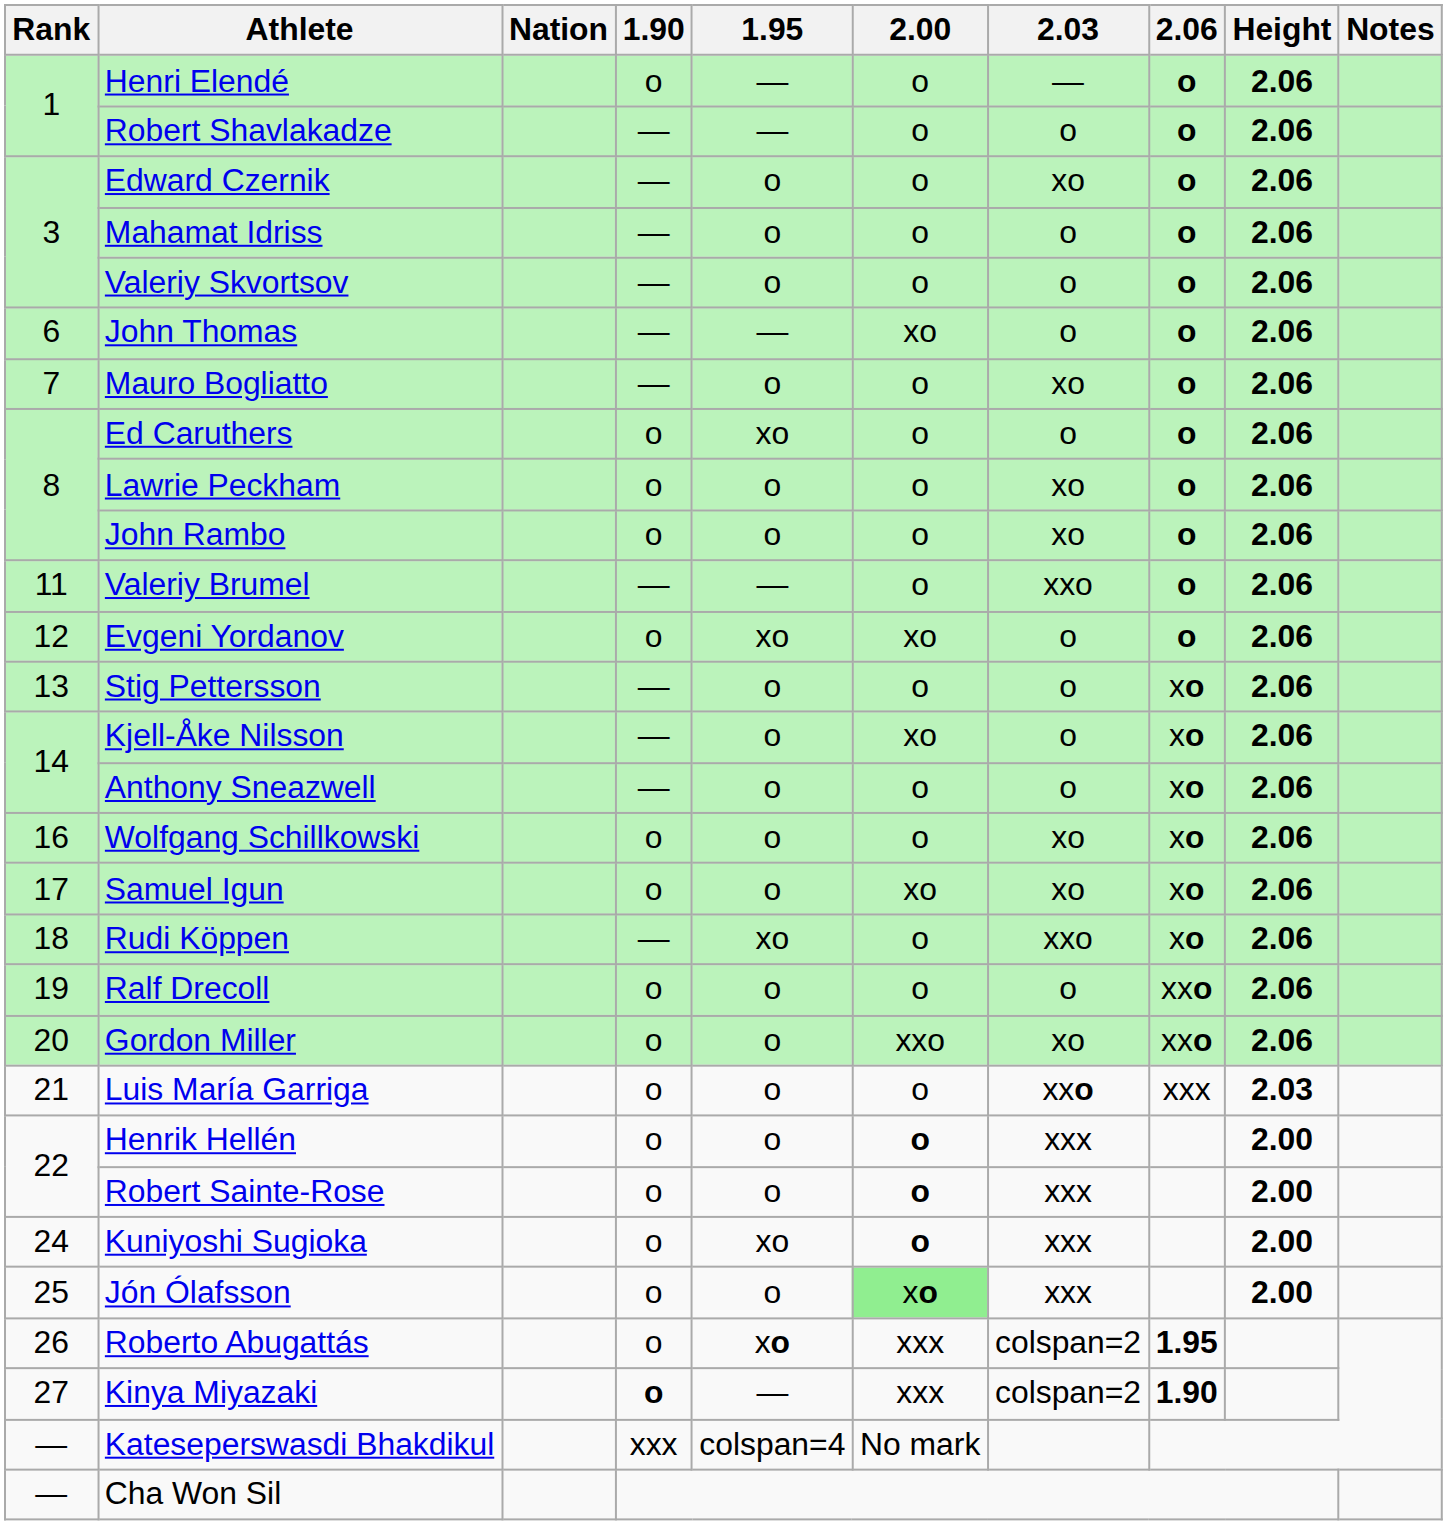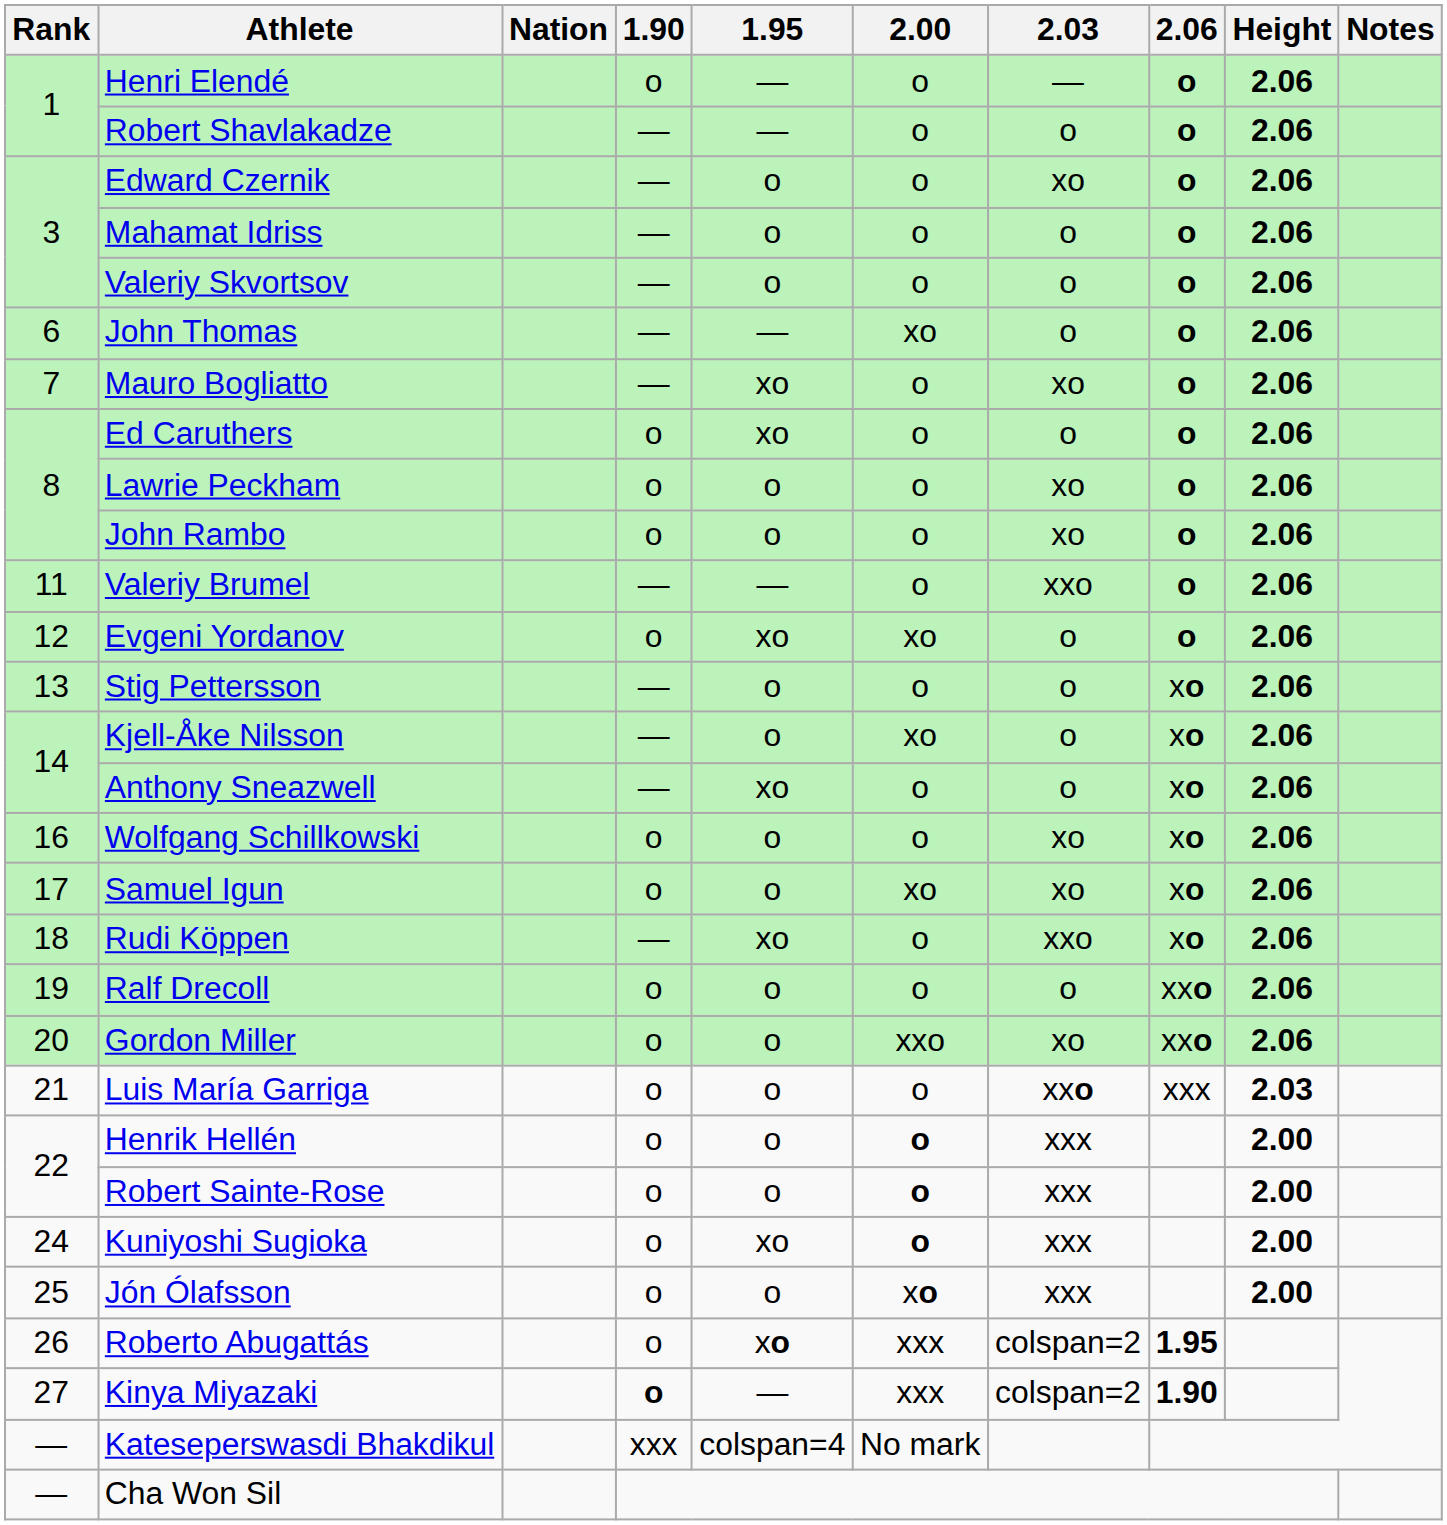(772, 383) o -> (772, 383) xo
(772, 787) o -> (772, 787) xo
(920, 1292) lightgreen background -> (920, 1292) no background
